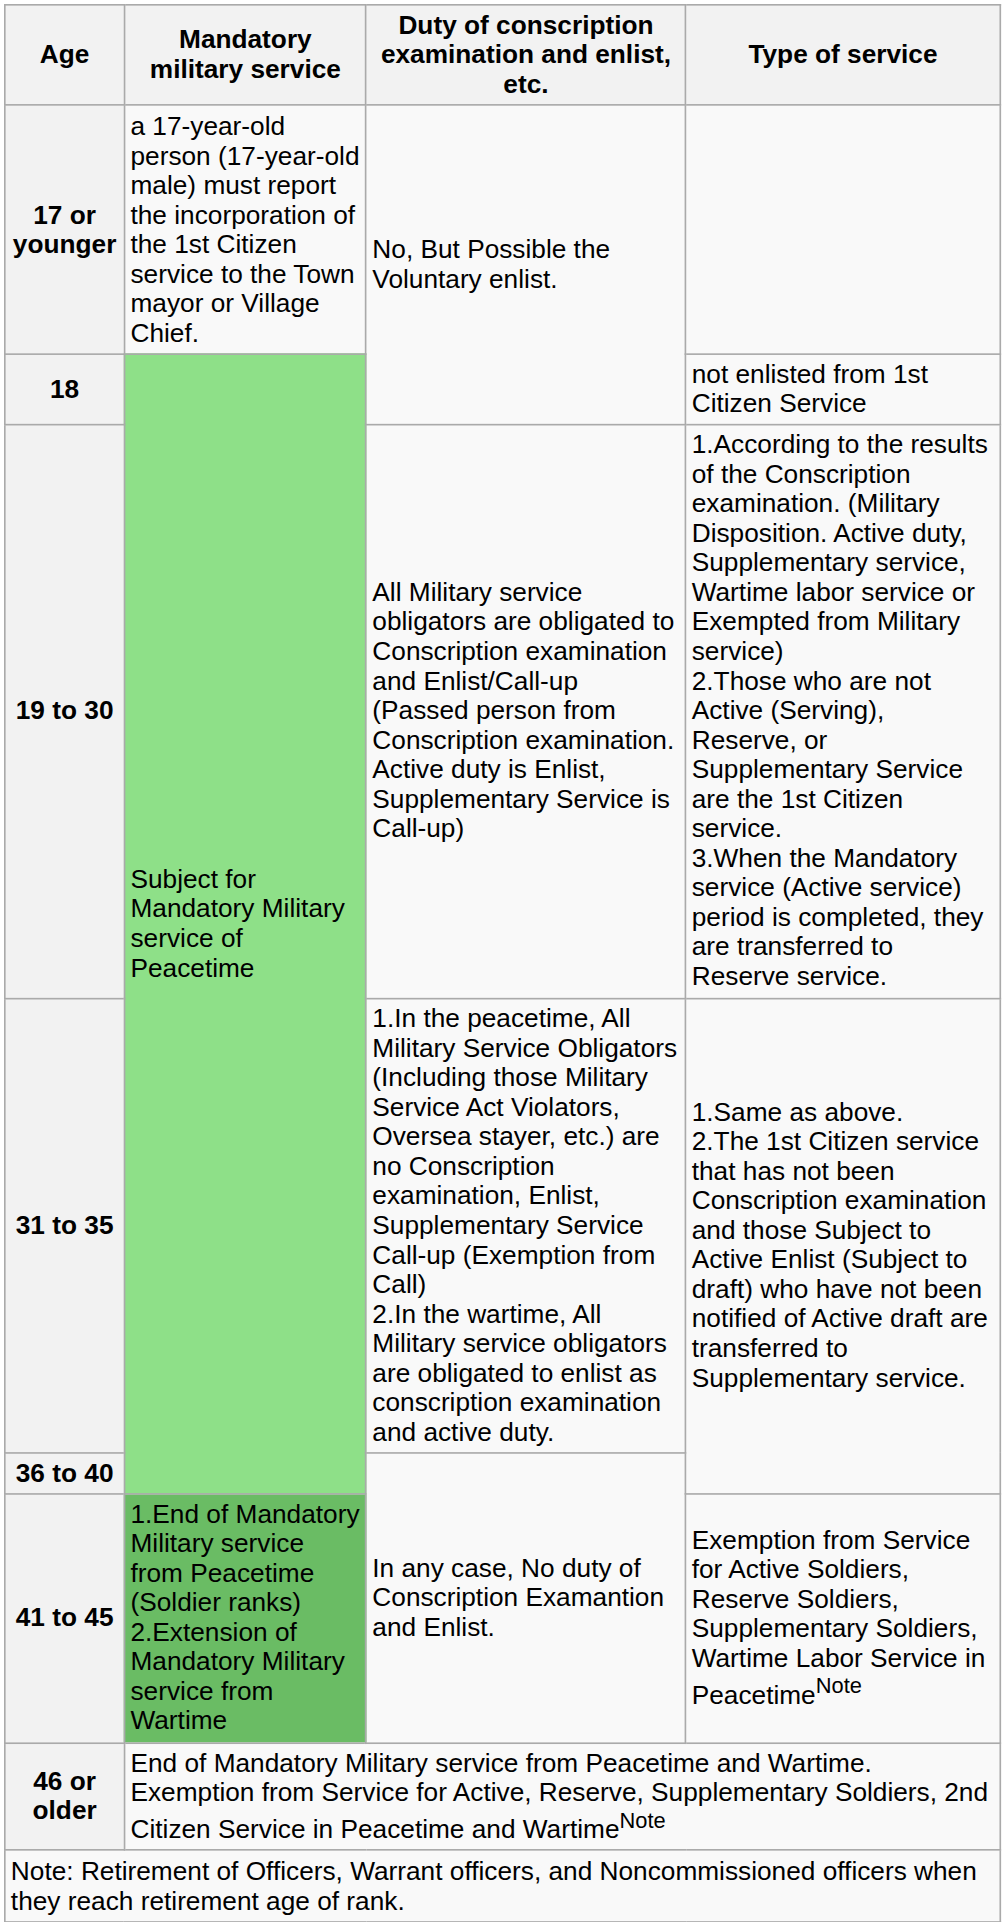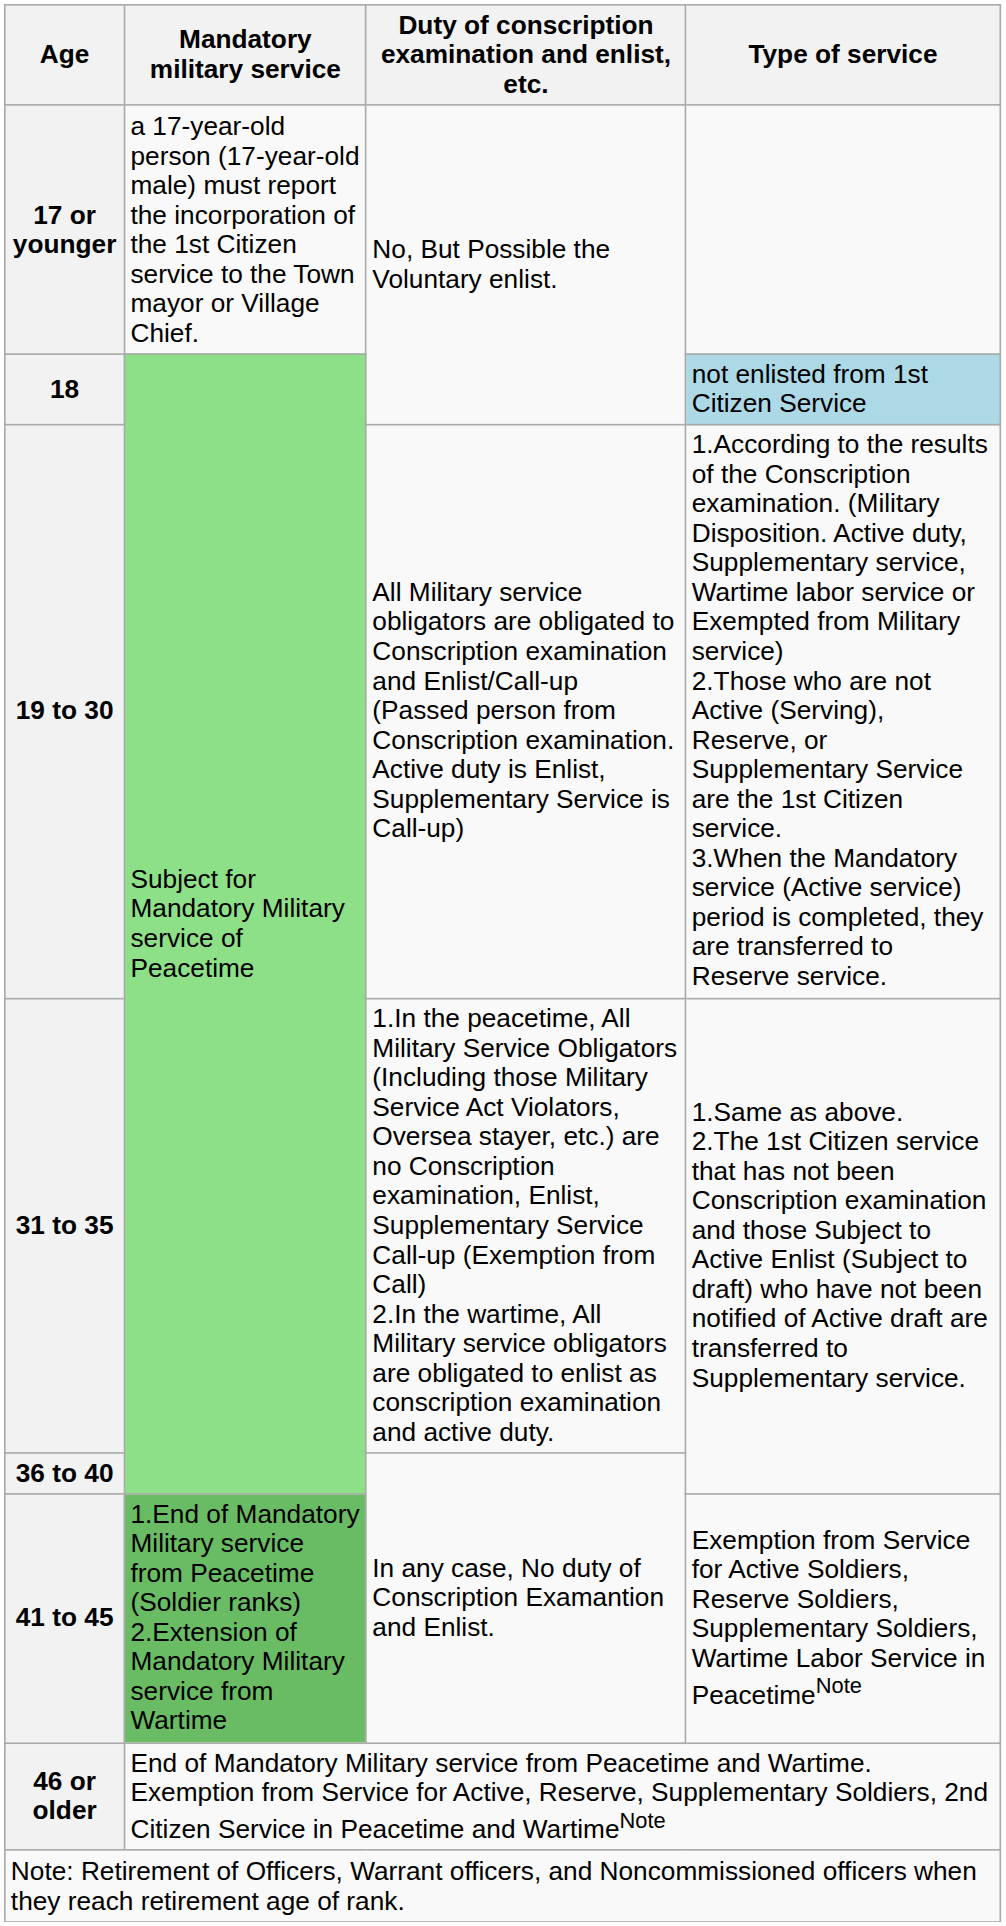(810, 388) no background -> (810, 388) lightblue background
